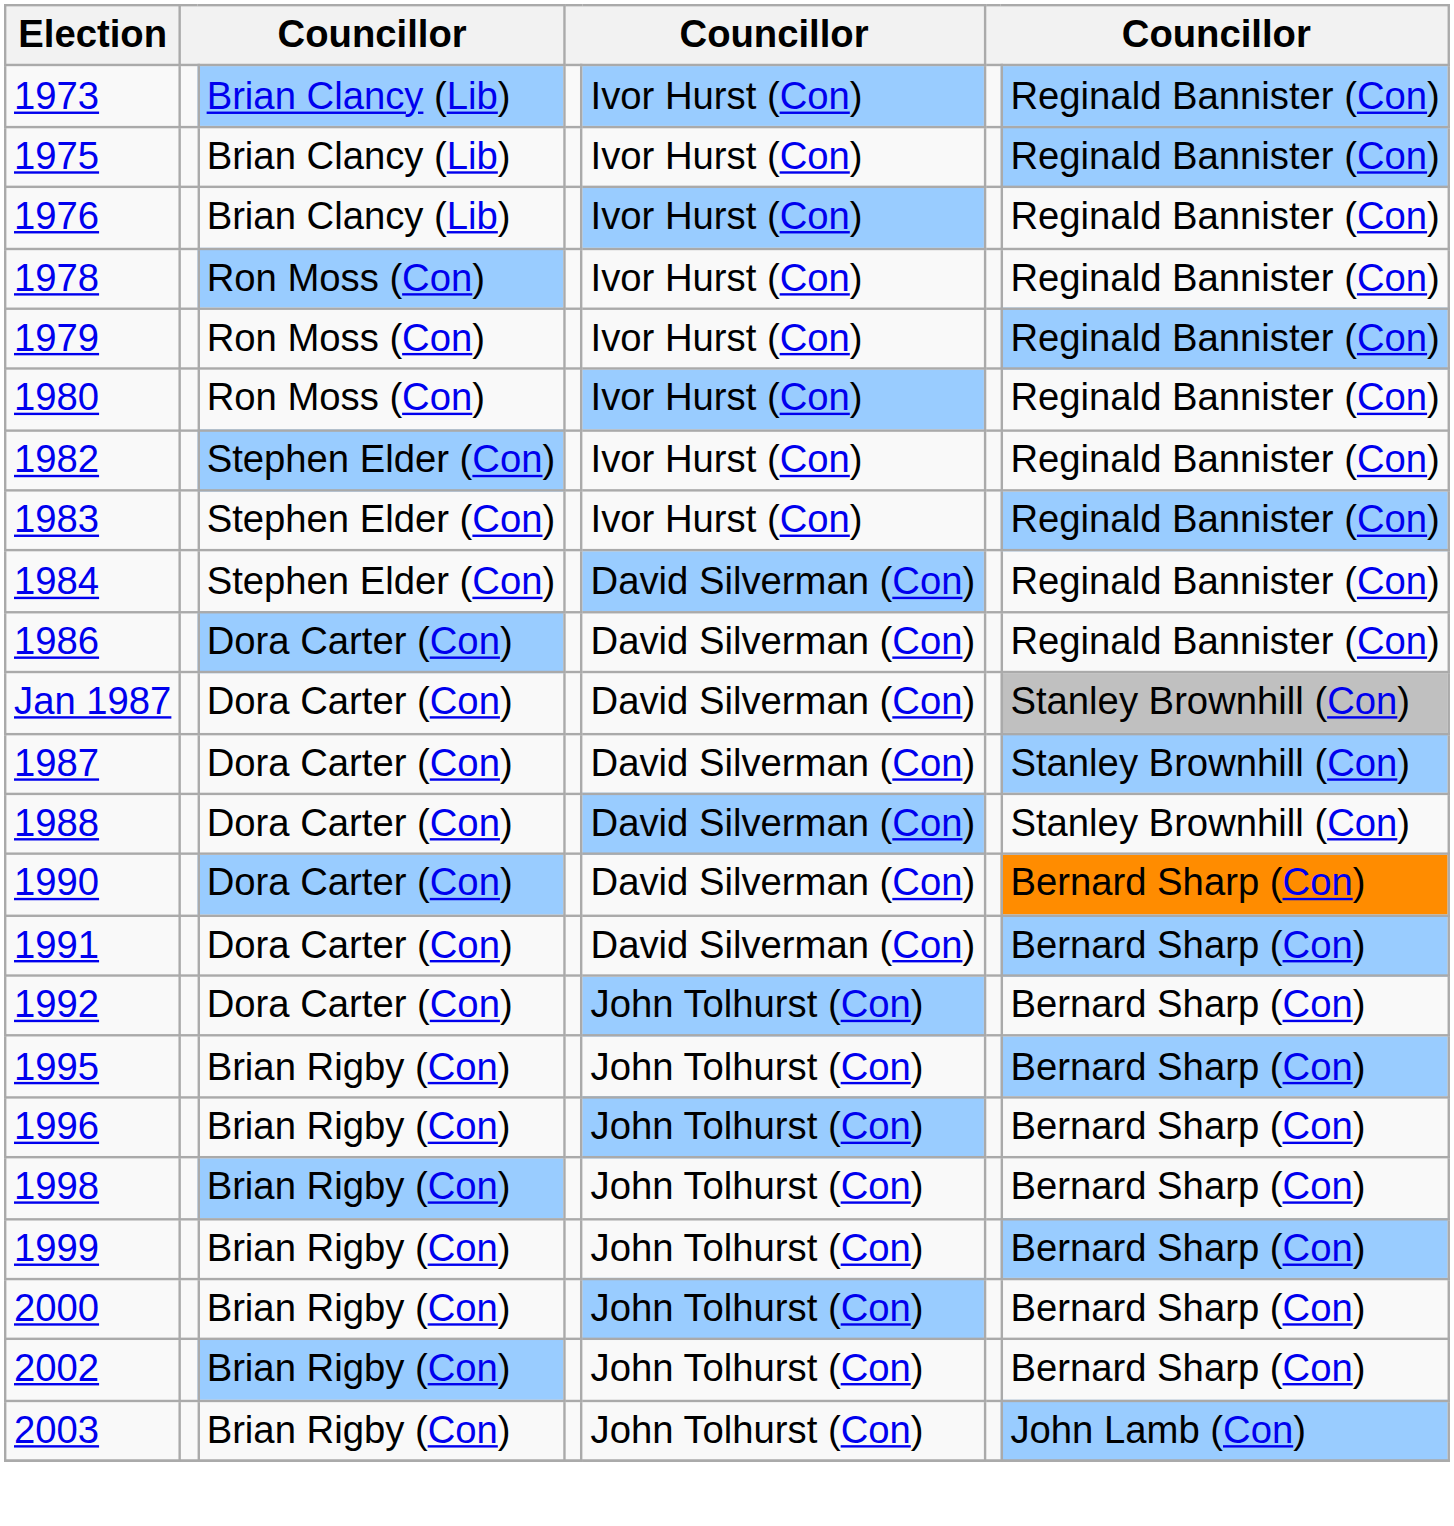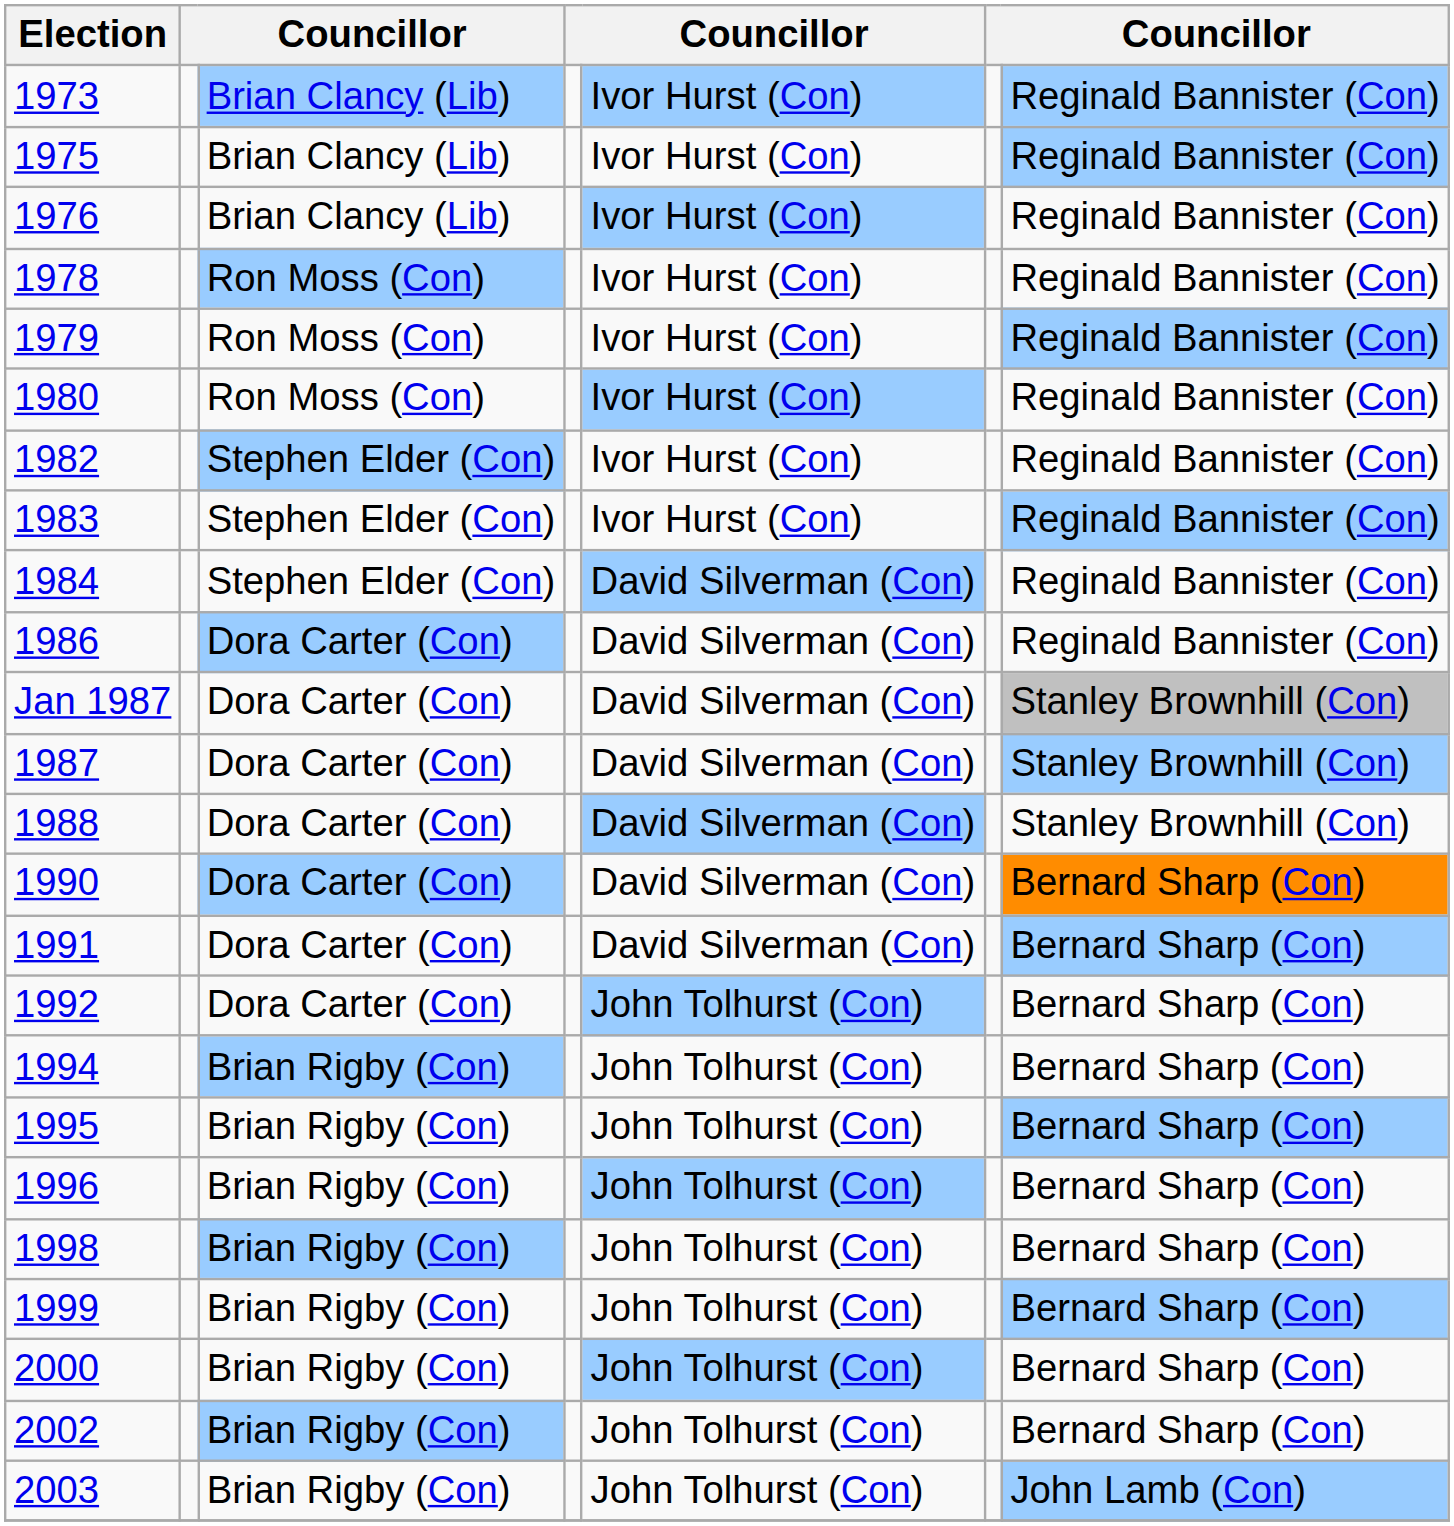+ row: (57, 1065)
